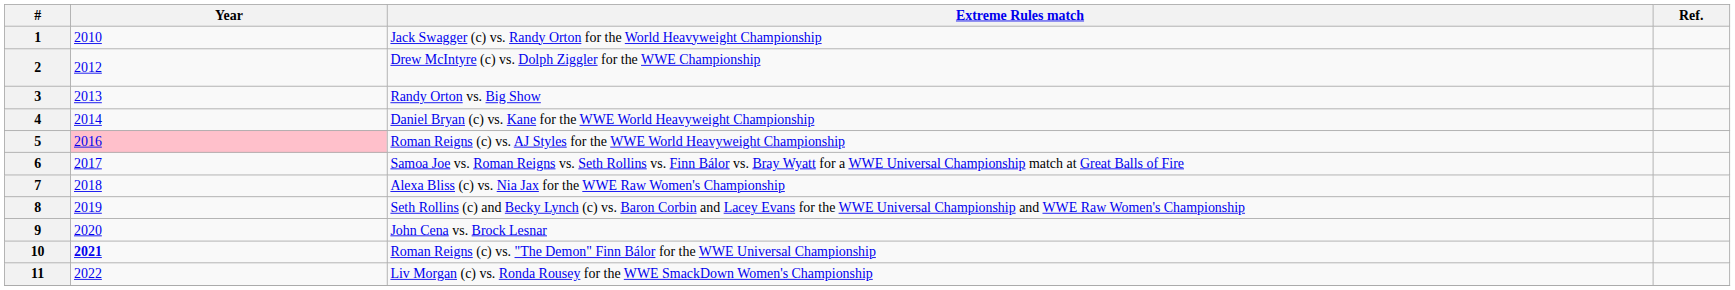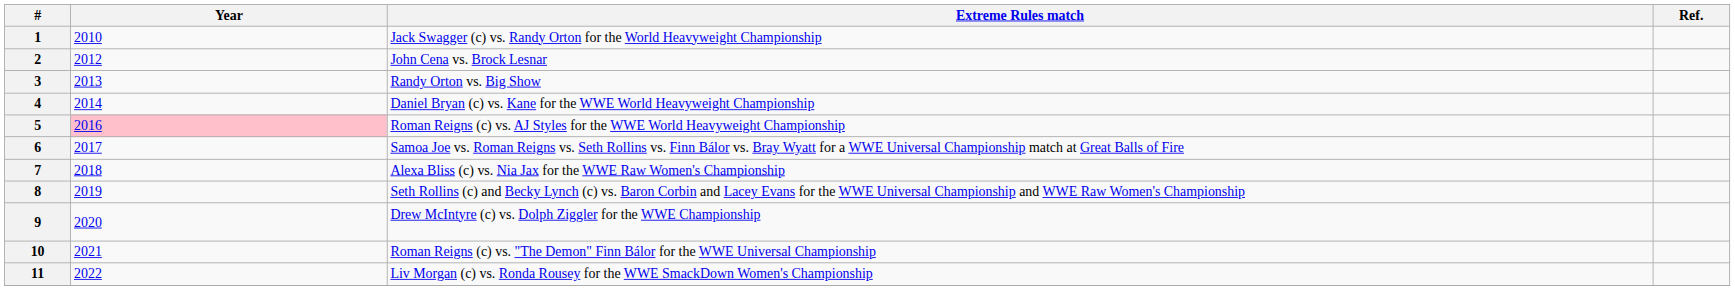(575, 59) Drew McIntyre (c) vs. Dolph Ziggler for the WWE Championship -> (469, 59) John Cena vs. Brock Lesnar
(469, 229) John Cena vs. Brock Lesnar -> (575, 214) Drew McIntyre (c) vs. Dolph Ziggler for the WWE Championship
(88, 251) bold -> (88, 251) normal
